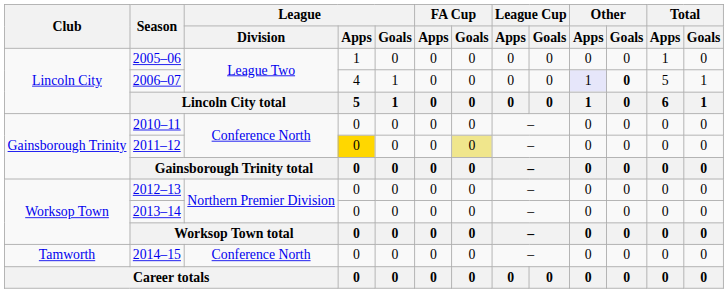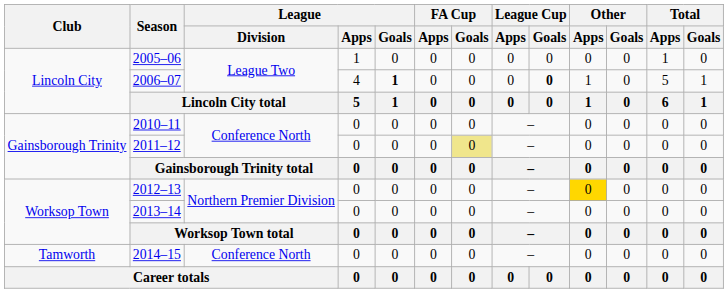(395, 80) normal -> (395, 80) bold
(549, 80) normal -> (549, 80) bold
(588, 80) lavender background -> (588, 80) no background
(627, 80) bold -> (627, 80) normal
(356, 146) gold background -> (356, 146) no background
(588, 189) no background -> (588, 189) gold background
